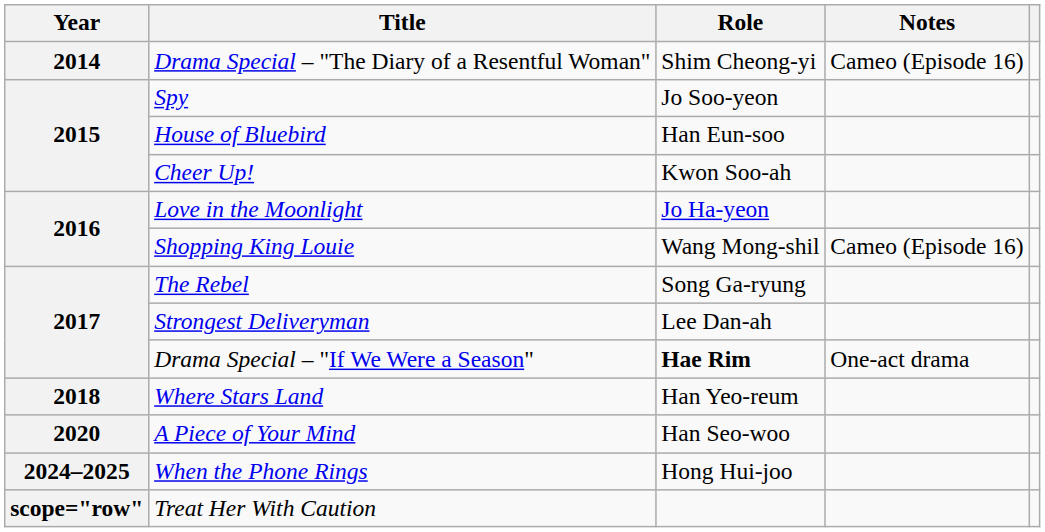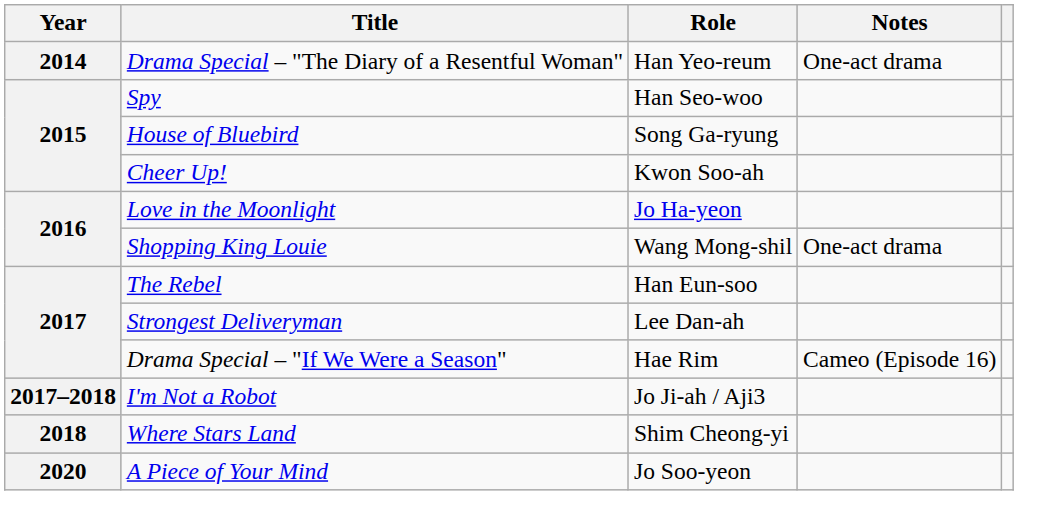(739, 60) Shim Cheong-yi -> (703, 60) Han Yeo-reum
(927, 60) Cameo (Episode 16) -> (873, 60) One-act drama
(720, 97) Jo Soo-yeon -> (698, 97) Han Seo-woo
(723, 135) Han Eun-soo -> (706, 135) Song Ga-ryung
(927, 246) Cameo (Episode 16) -> (873, 246) One-act drama
(734, 284) Song Ga-ryung -> (696, 284) Han Eun-soo
(706, 358) bold -> (676, 358) normal
(900, 358) One-act drama -> (900, 358) Cameo (Episode 16)
+ row: (202, 396)
(730, 396) Han Yeo-reum -> (711, 433) Shim Cheong-yi
(726, 433) Han Seo-woo -> (692, 470) Jo Soo-yeon
- row: (261, 470)
- row: (265, 508)
